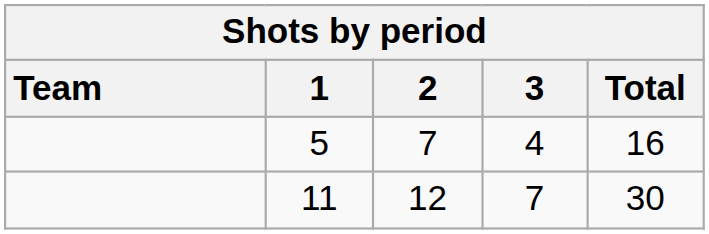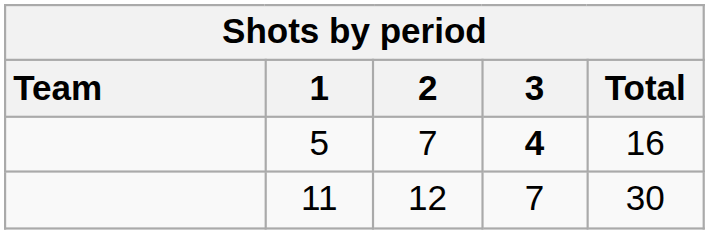(534, 143) normal -> (534, 143) bold
